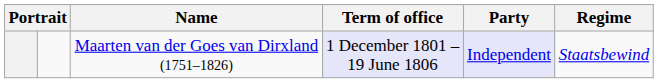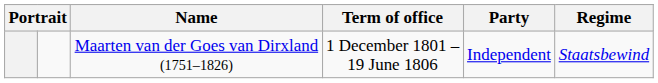(393, 54) lavender background -> (393, 54) no background
(509, 54) lavender background -> (509, 54) no background
